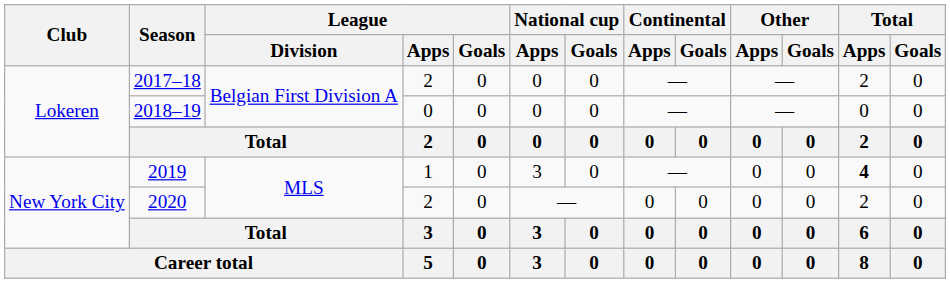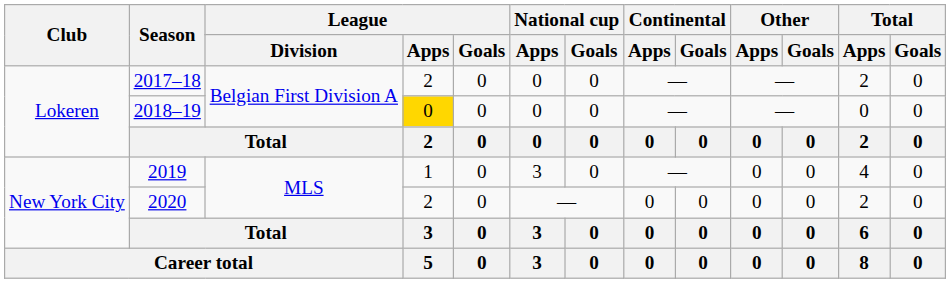(428, 111) no background -> (428, 111) gold background
(864, 171) bold -> (864, 171) normal
